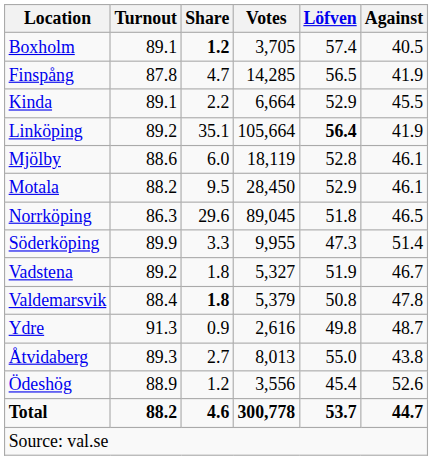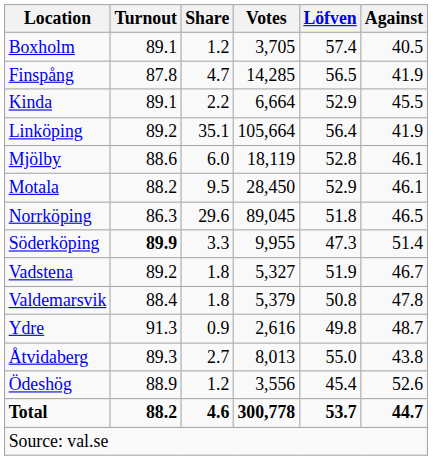(218, 46) bold -> (218, 46) normal
(341, 131) bold -> (341, 131) normal
(161, 243) normal -> (161, 243) bold
(218, 300) bold -> (218, 300) normal
